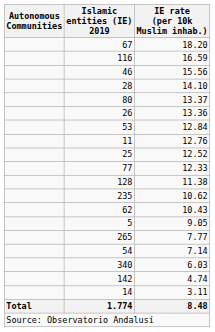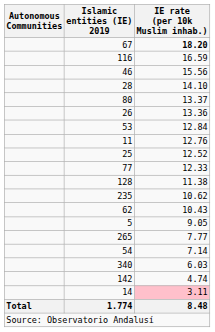(195, 44) normal -> (195, 44) bold
(198, 292) no background -> (198, 292) pink background
